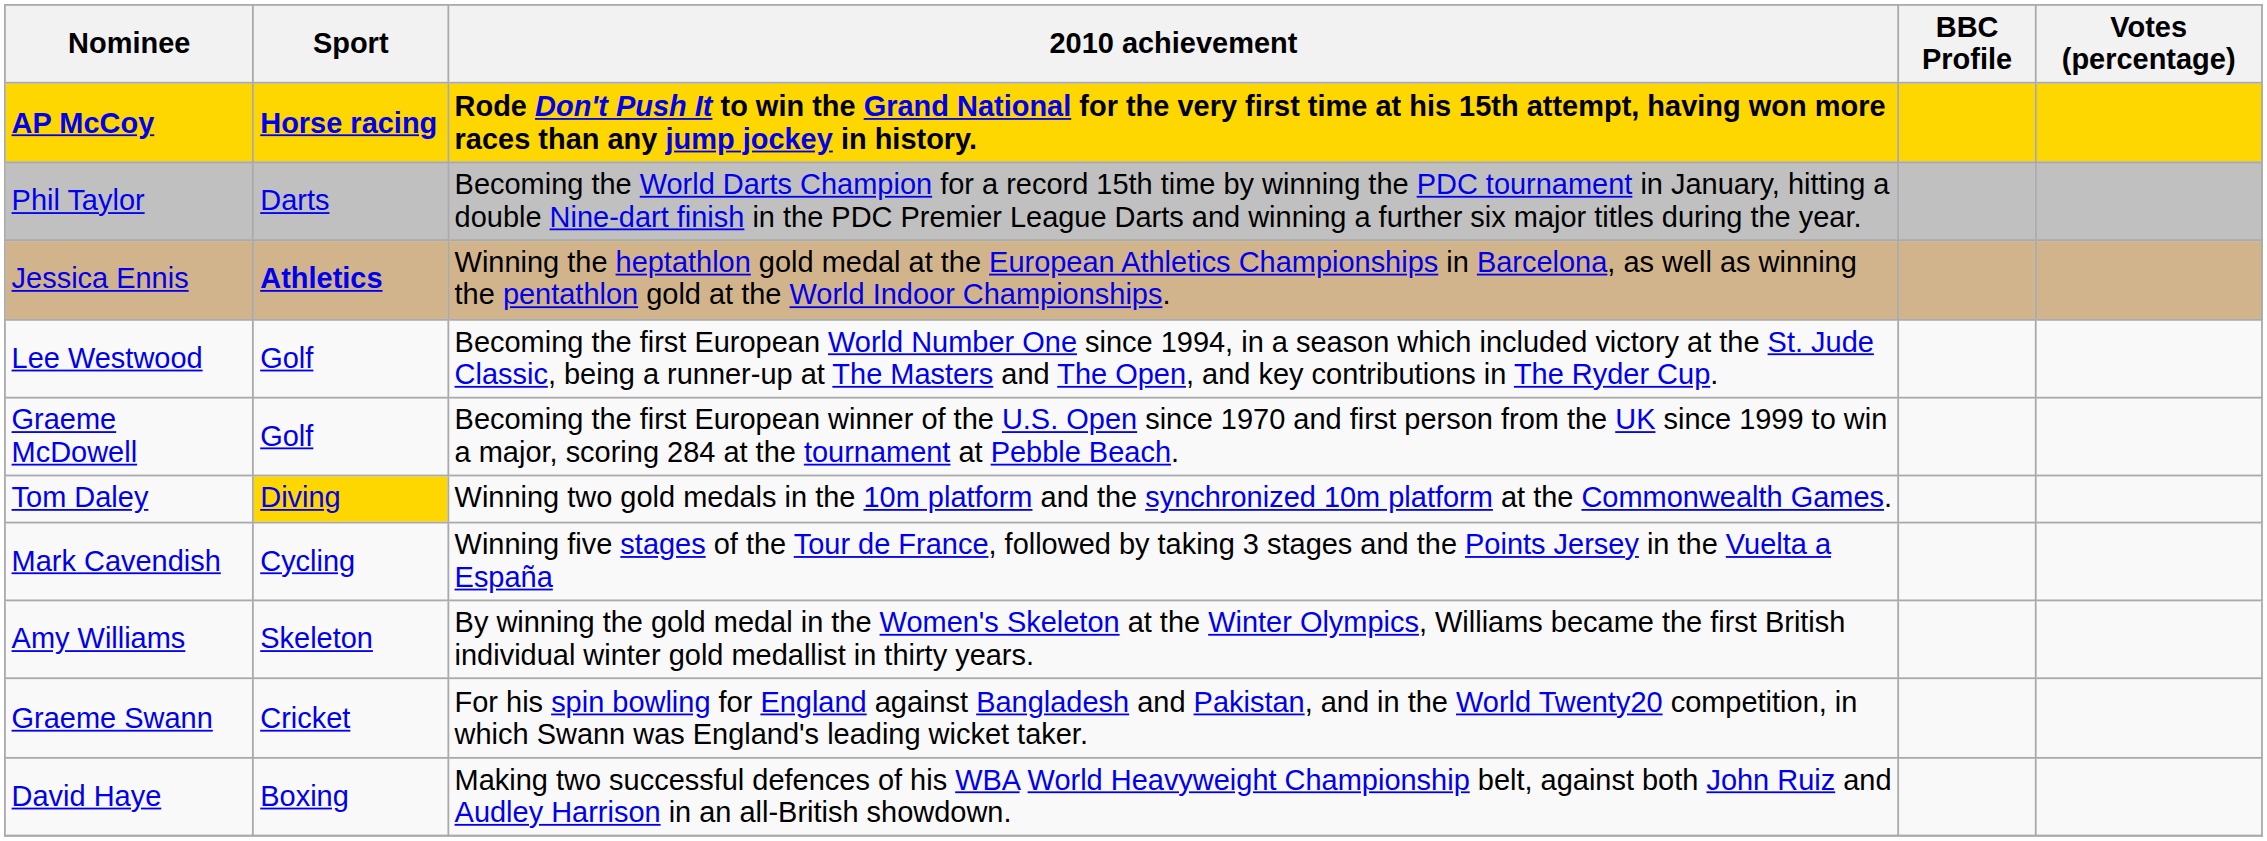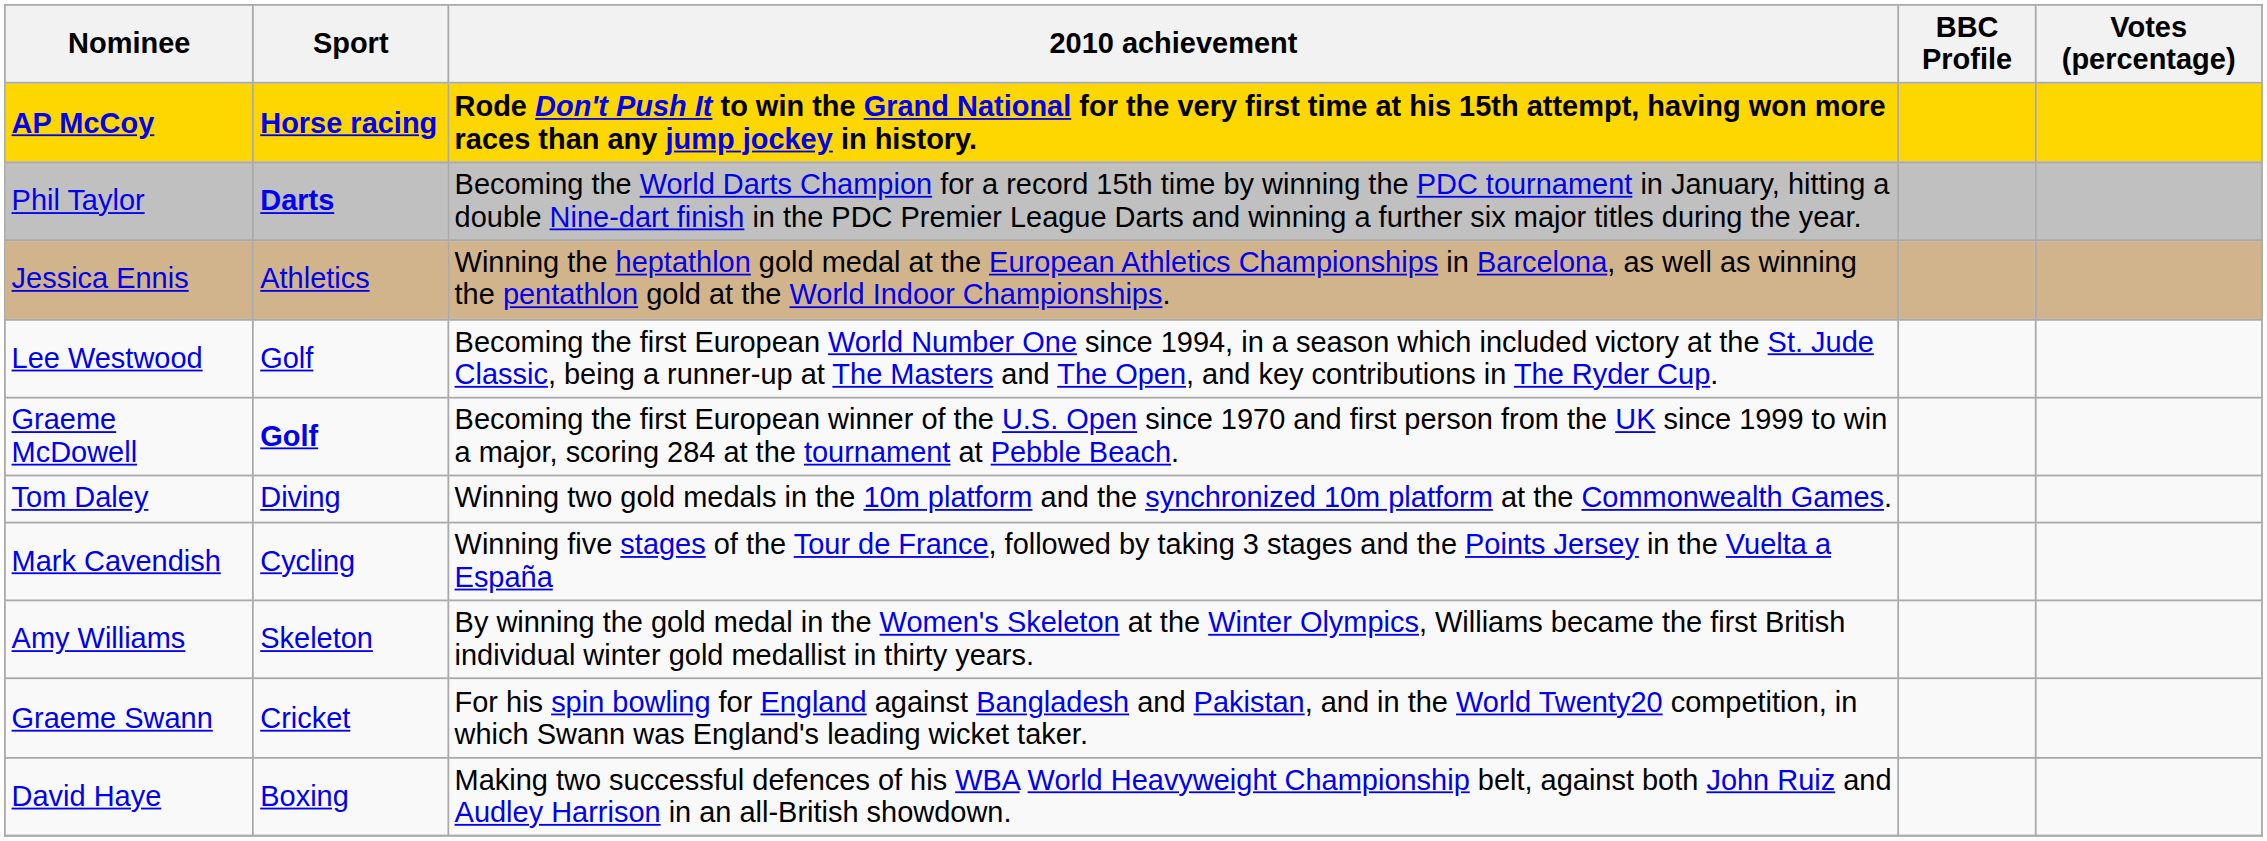(295, 200) normal -> (297, 200) bold
(321, 279) bold -> (315, 279) normal
(287, 436) normal -> (289, 436) bold
(300, 498) gold background -> (300, 498) no background
